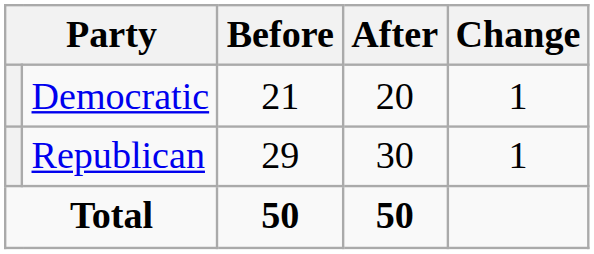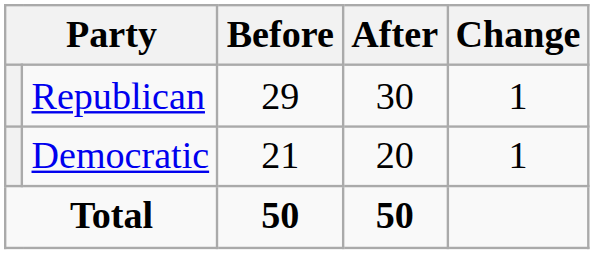rows swapped: (118, 155) <-> (120, 95)
